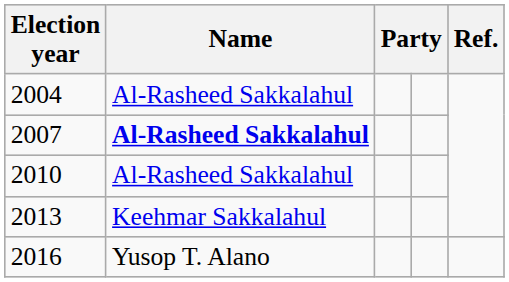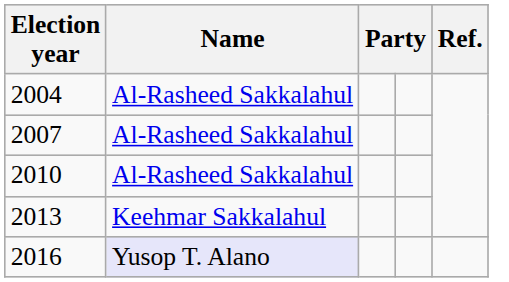(241, 134) bold -> (233, 134) normal
(191, 256) no background -> (191, 256) lavender background
